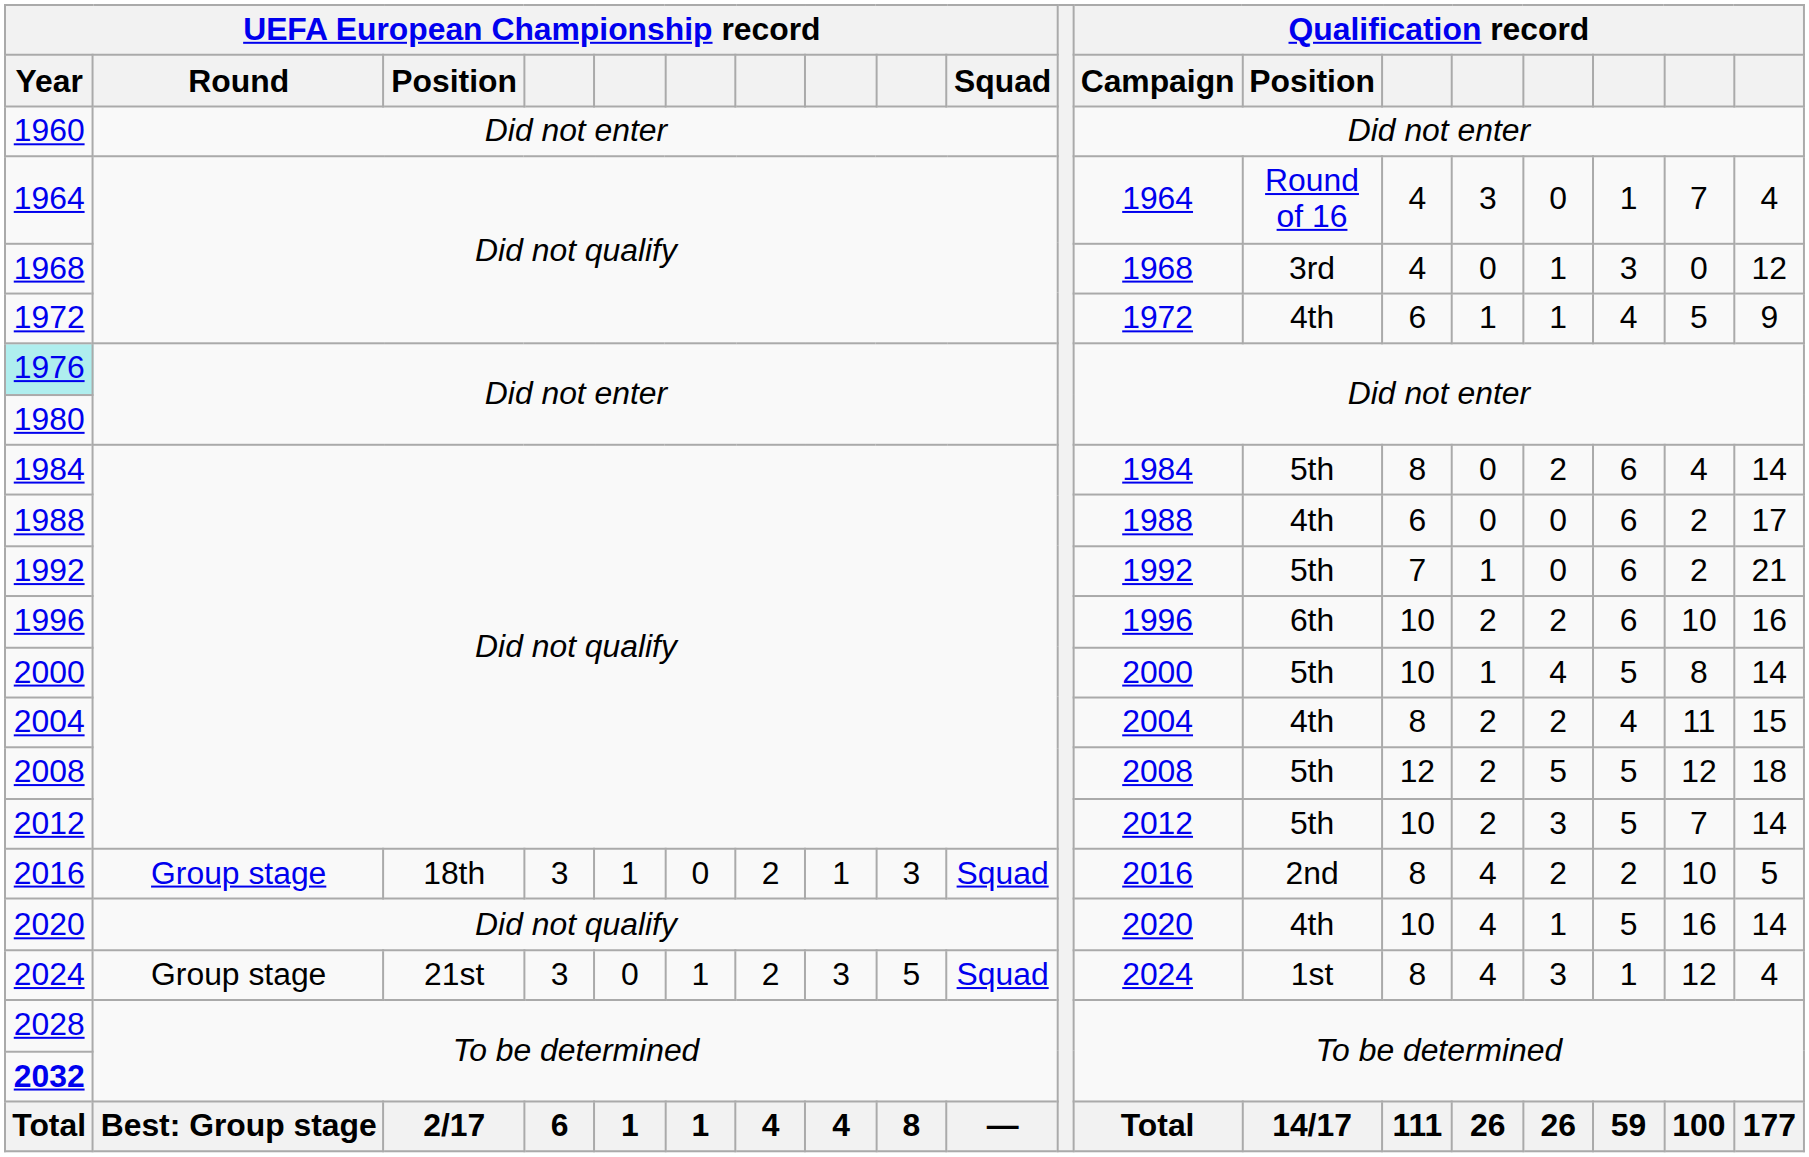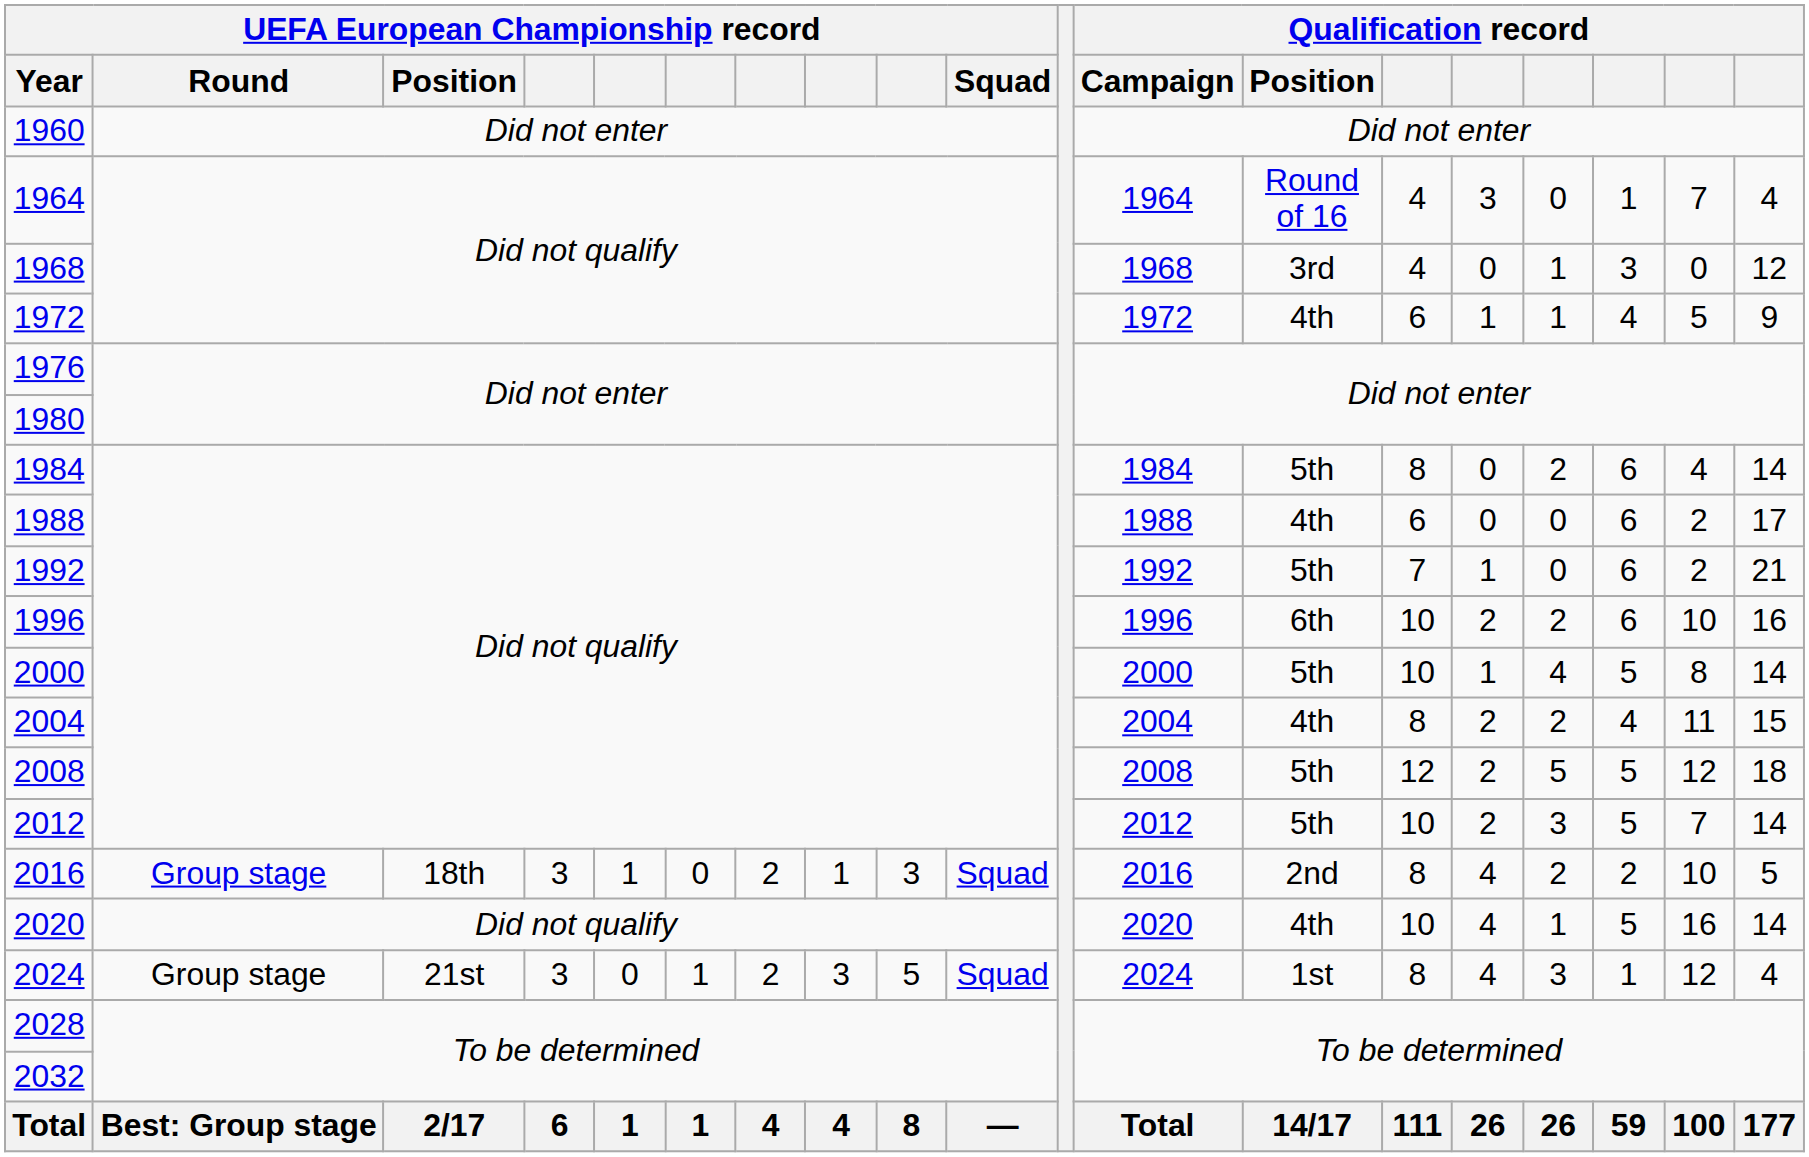(49, 368) paleturquoise background -> (49, 368) no background
(49, 1075) bold -> (49, 1075) normal
